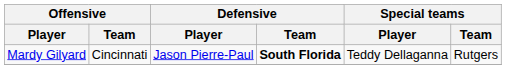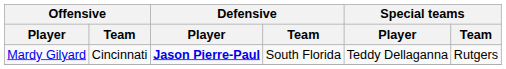(203, 54) normal -> (207, 54) bold
(300, 54) bold -> (303, 54) normal
